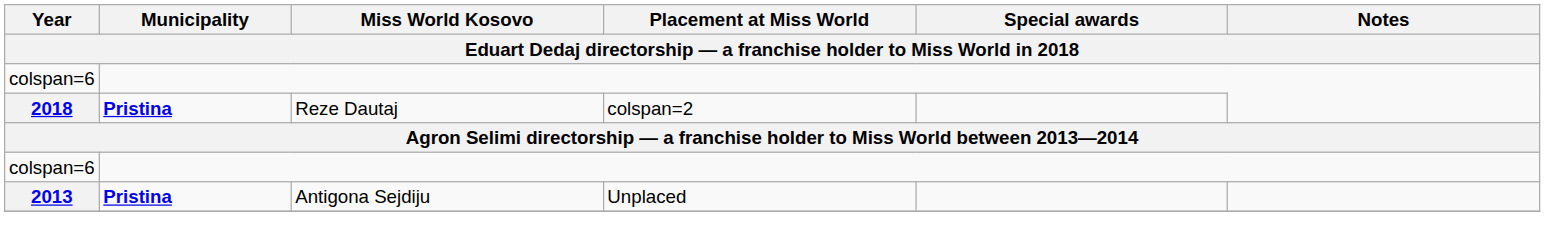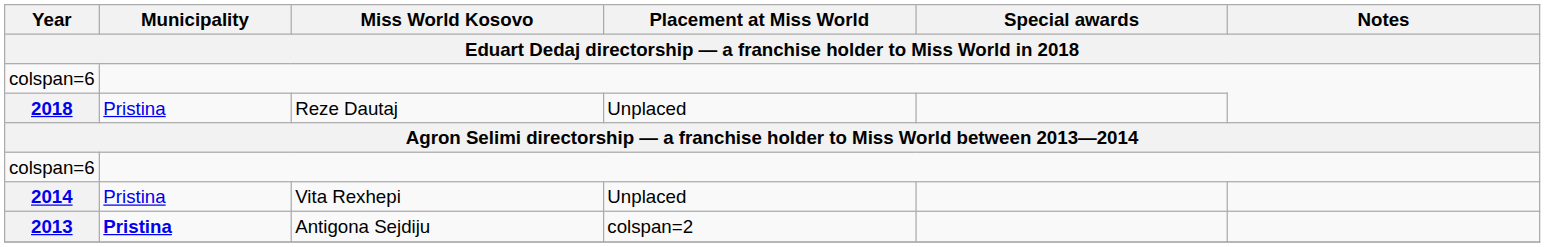(138, 108) bold -> (134, 108) normal
(650, 108) colspan=2 -> (647, 108) Unplaced
+ row: (52, 197)
(647, 197) Unplaced -> (650, 227) colspan=2
